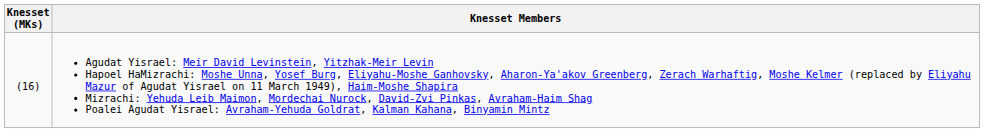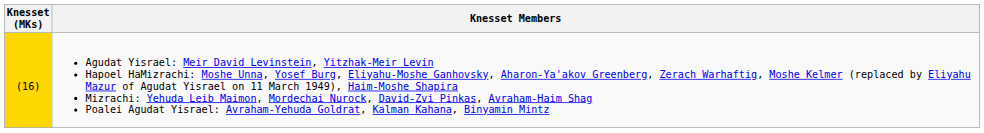(28, 86) no background -> (28, 86) gold background
